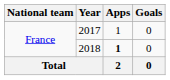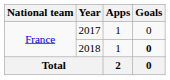(118, 48) bold -> (118, 48) normal
(149, 48) normal -> (149, 48) bold
